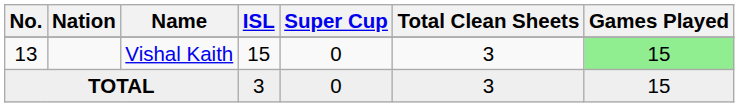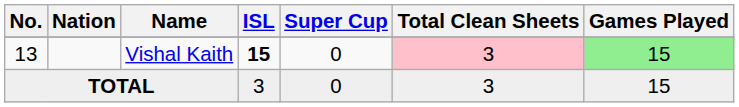(259, 54) normal -> (259, 54) bold
(488, 54) no background -> (488, 54) pink background
